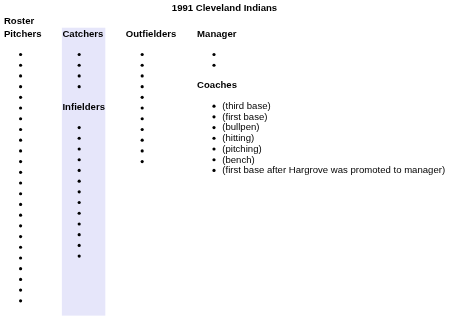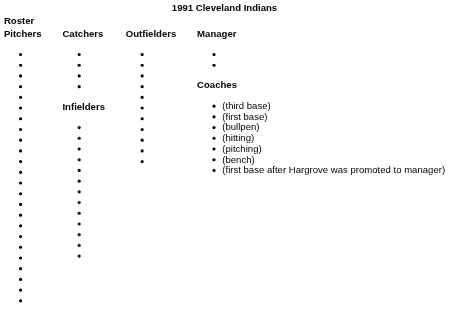(84, 144) lavender background -> (84, 144) no background
